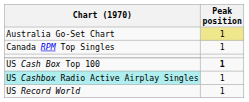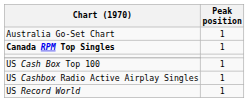(222, 34) khaki background -> (222, 34) no background
(61, 47) normal -> (61, 47) bold
(222, 64) bold -> (222, 64) normal
(102, 78) paleturquoise background -> (102, 78) no background
